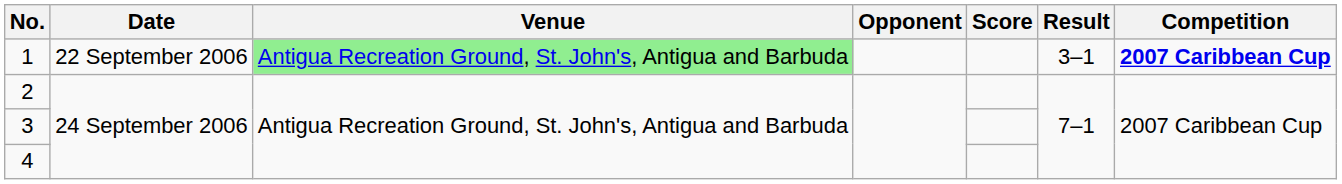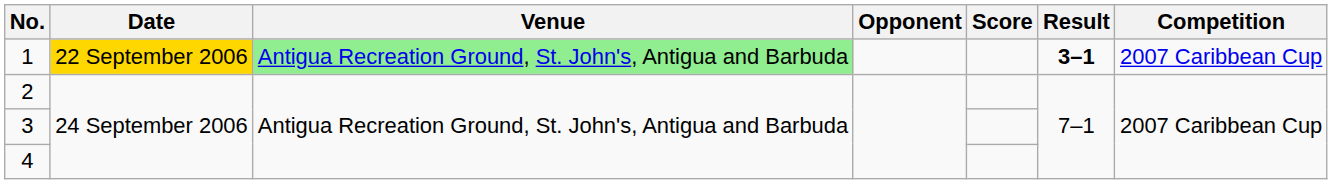(151, 56) no background -> (151, 56) gold background
(1076, 56) normal -> (1076, 56) bold
(1225, 56) bold -> (1221, 56) normal
